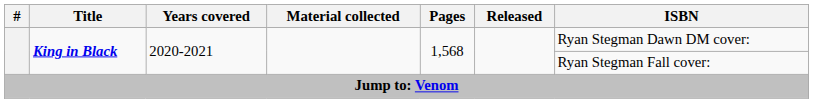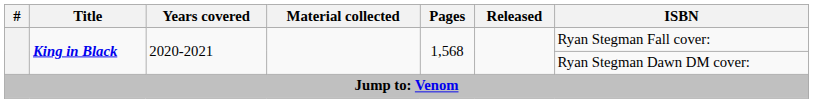(654, 39) Ryan Stegman Dawn DM cover: -> (634, 39) Ryan Stegman Fall cover:
(634, 62) Ryan Stegman Fall cover: -> (654, 62) Ryan Stegman Dawn DM cover:
